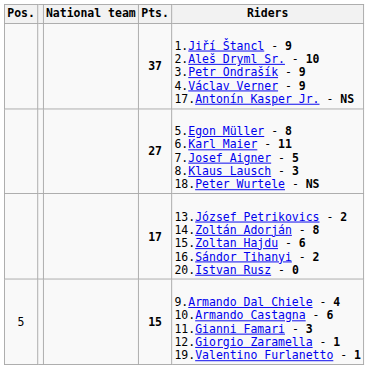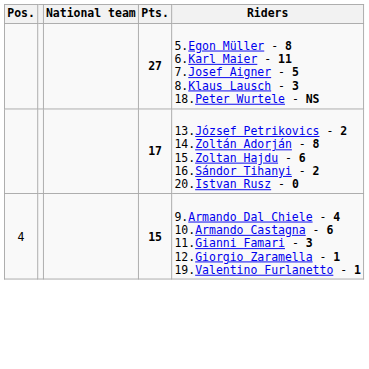- row: (155, 66)
(21, 322) 5 -> (21, 237) 4
